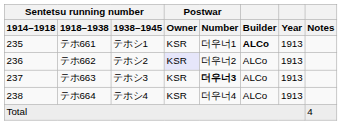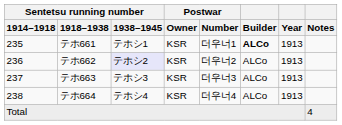(131, 61) no background -> (131, 61) lavender background
(177, 61) lavender background -> (177, 61) no background
(219, 78) bold -> (219, 78) normal
